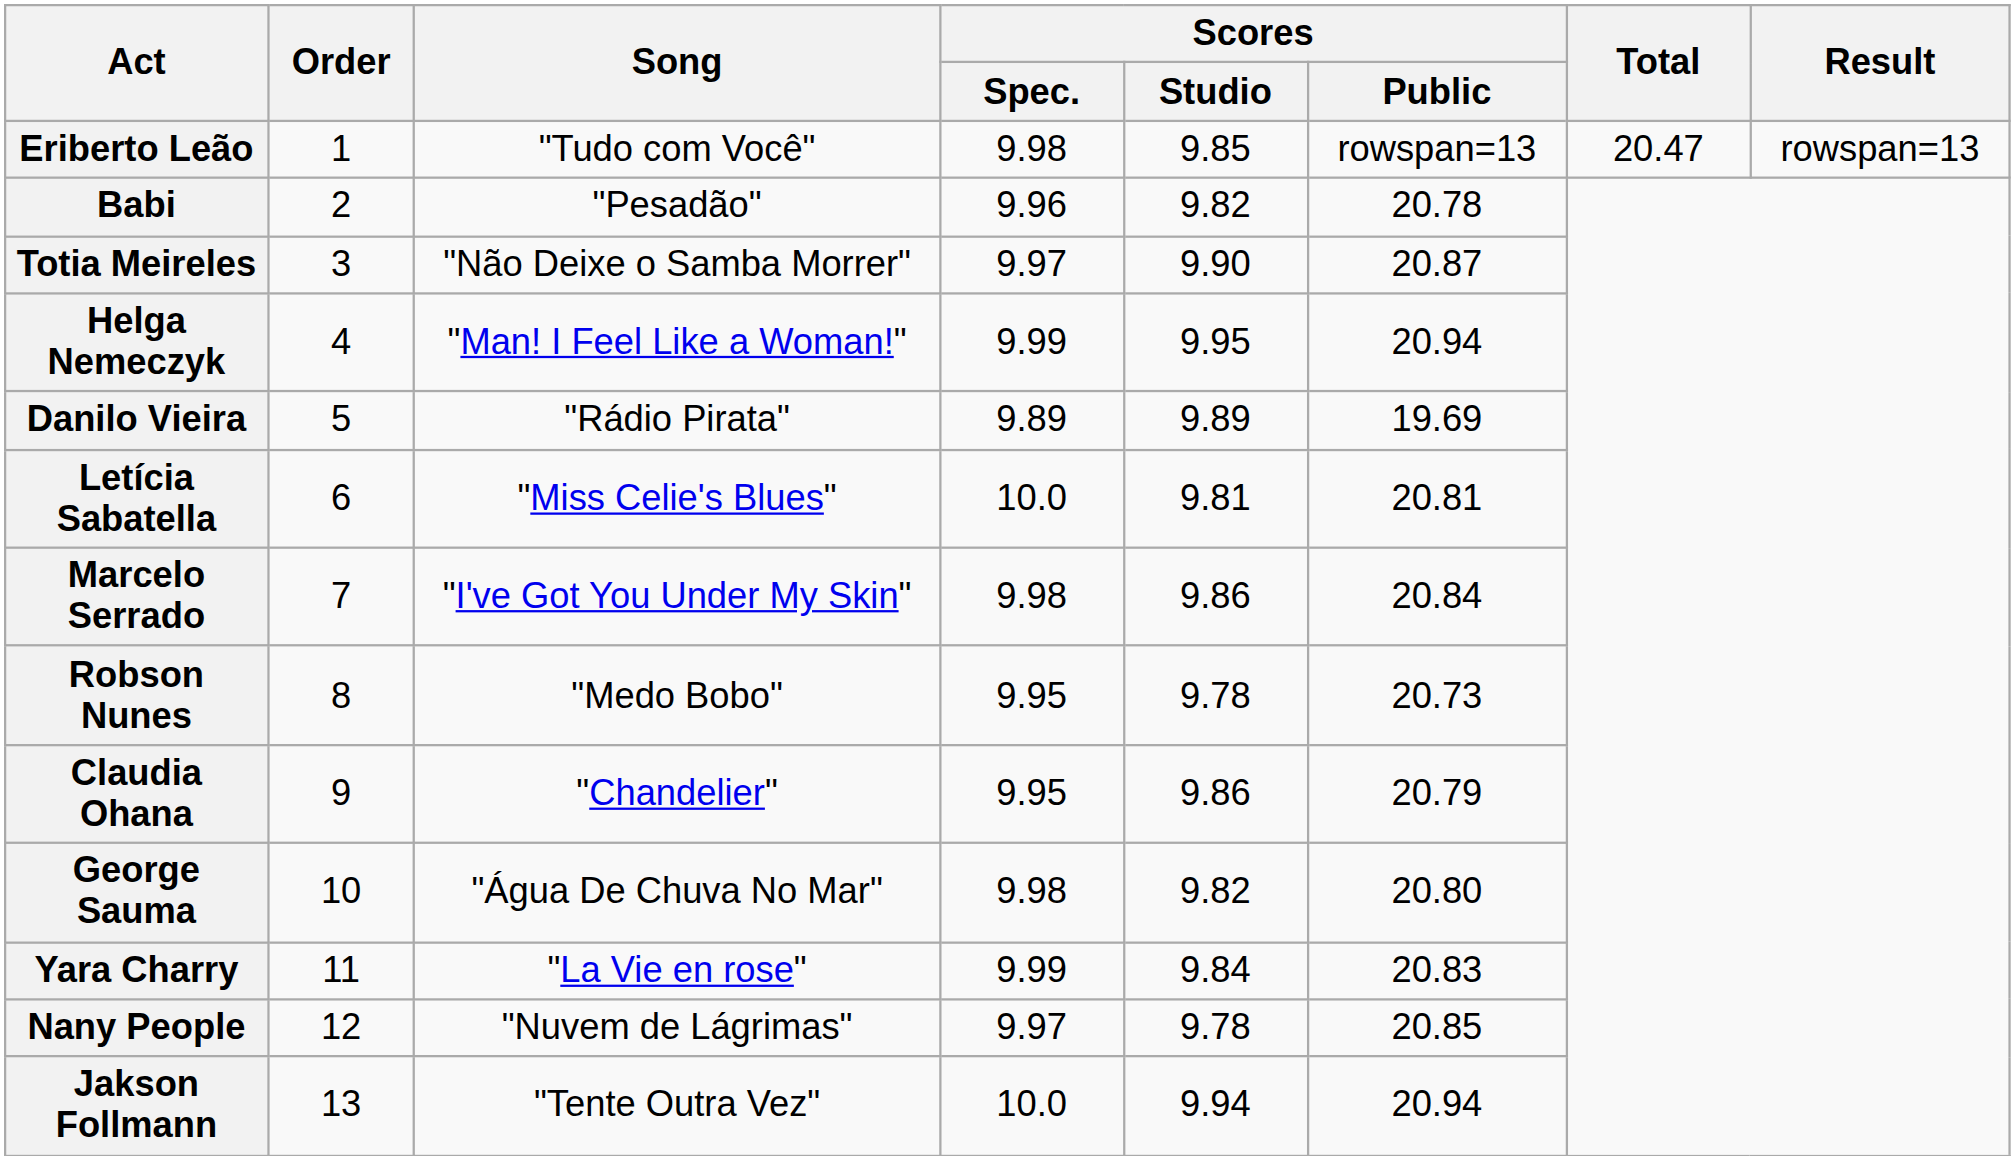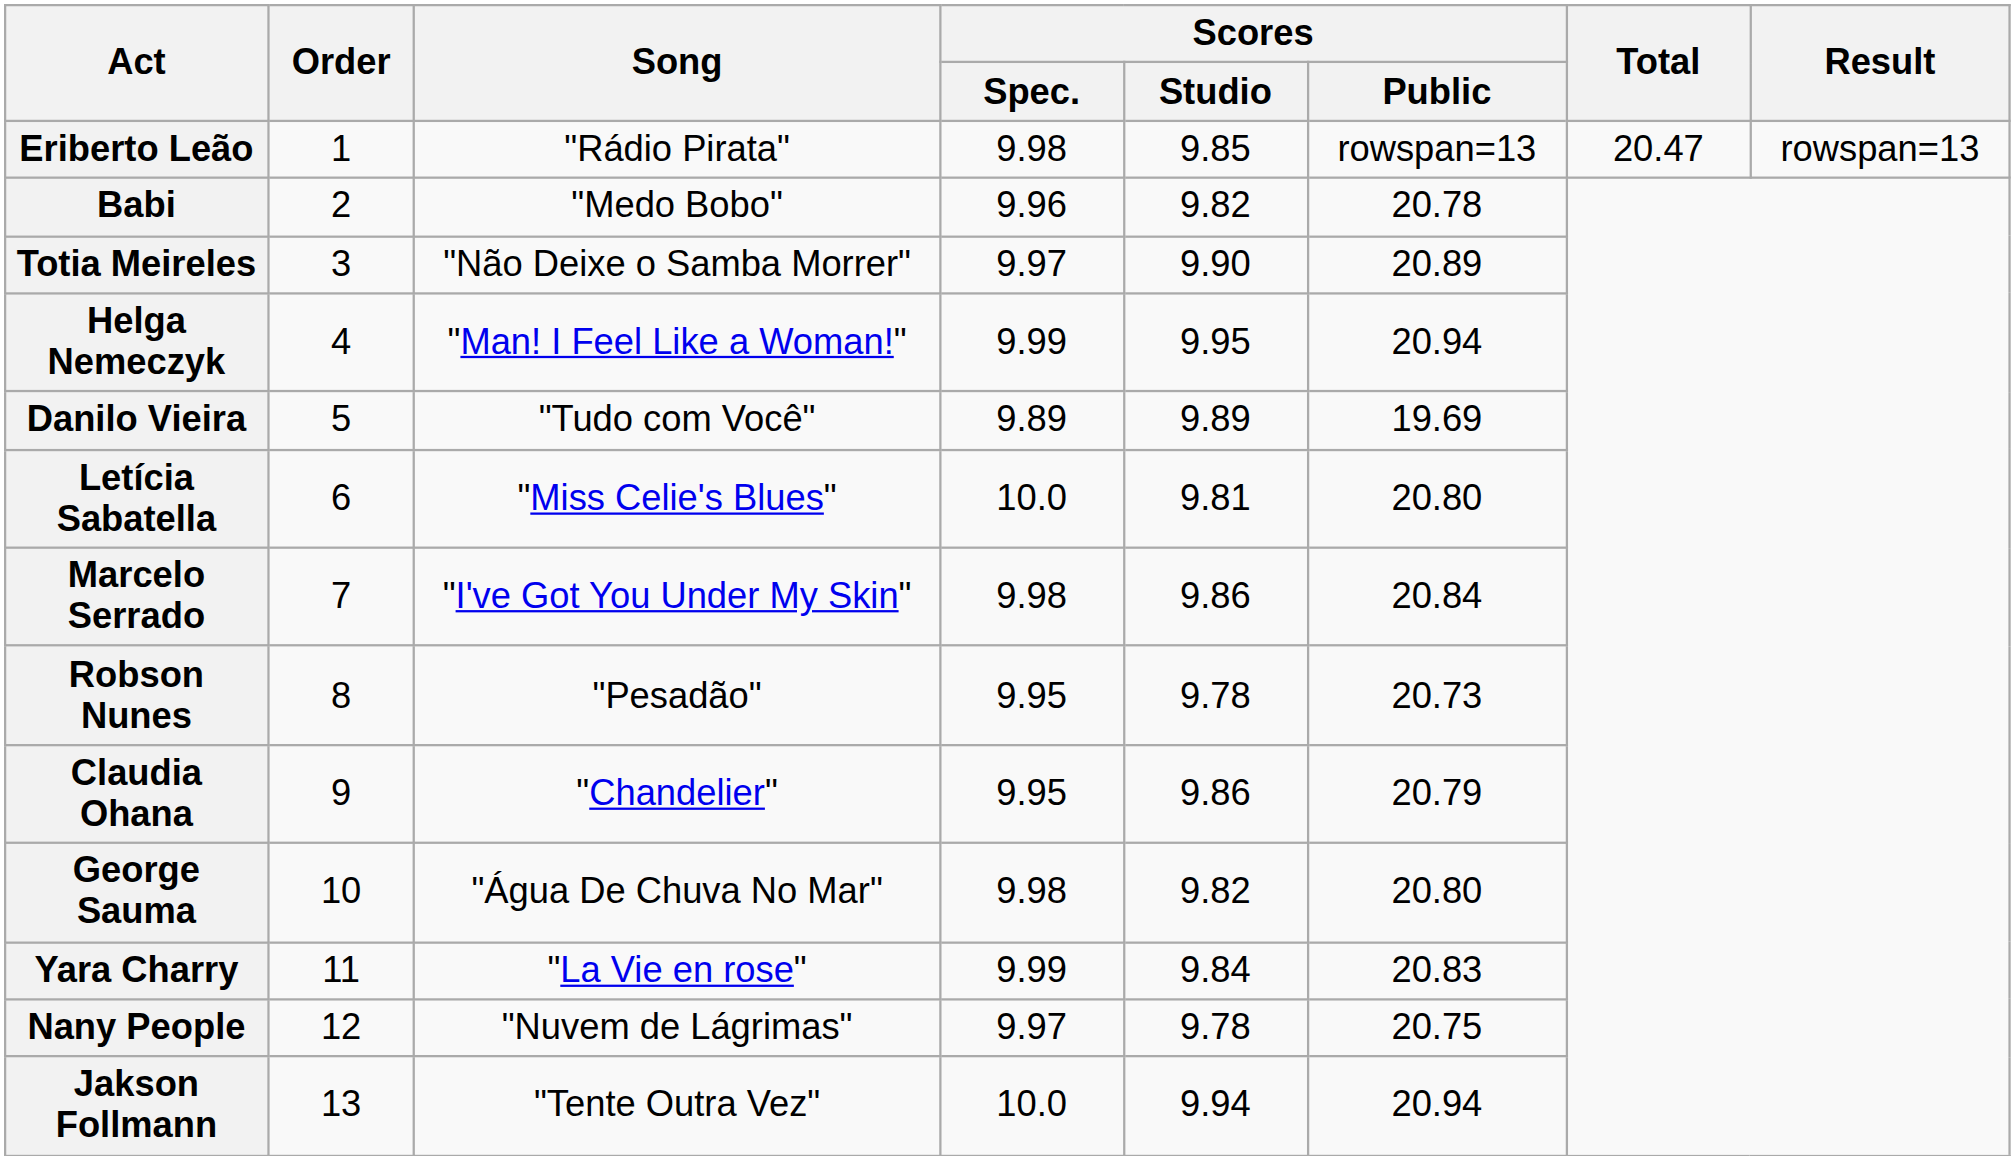(677, 148) "Tudo com Você" -> (677, 148) "Rádio Pirata"
(677, 206) "Pesadão" -> (677, 206) "Medo Bobo"
(1437, 263) 20.87 -> (1437, 263) 20.89
(677, 419) "Rádio Pirata" -> (677, 419) "Tudo com Você"
(1437, 497) 20.81 -> (1437, 497) 20.80
(677, 694) "Medo Bobo" -> (677, 694) "Pesadão"
(1437, 1027) 20.85 -> (1437, 1027) 20.75
